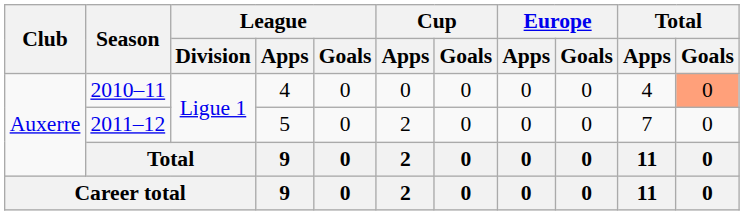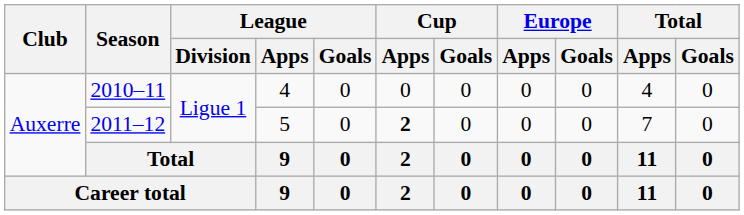(707, 90) lightsalmon background -> (707, 90) no background
(405, 124) normal -> (405, 124) bold
